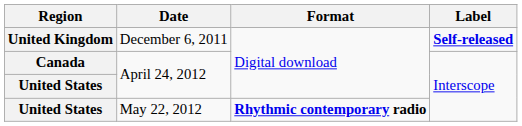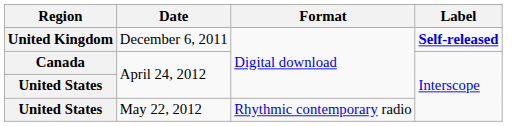(330, 109) bold -> (323, 109) normal
